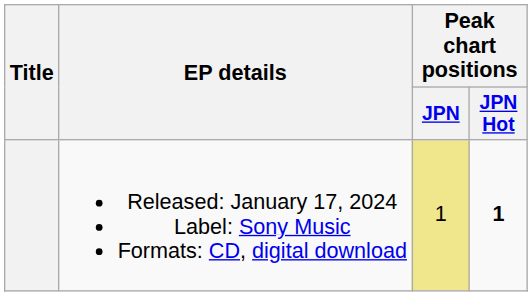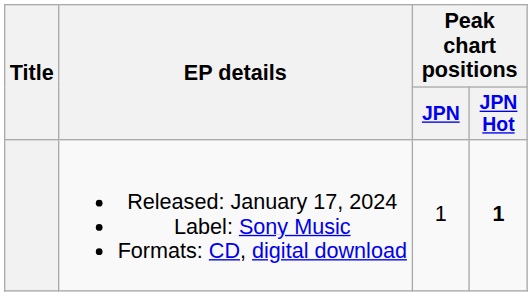(441, 214) khaki background -> (441, 214) no background
